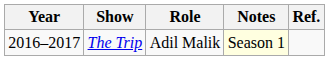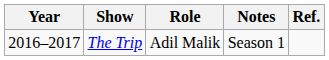(256, 42) lightyellow background -> (256, 42) no background
